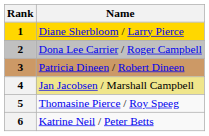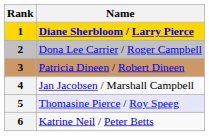(111, 31) normal -> (116, 31) bold
(116, 85) khaki background -> (116, 85) no background
(109, 103) no background -> (109, 103) lavender background
